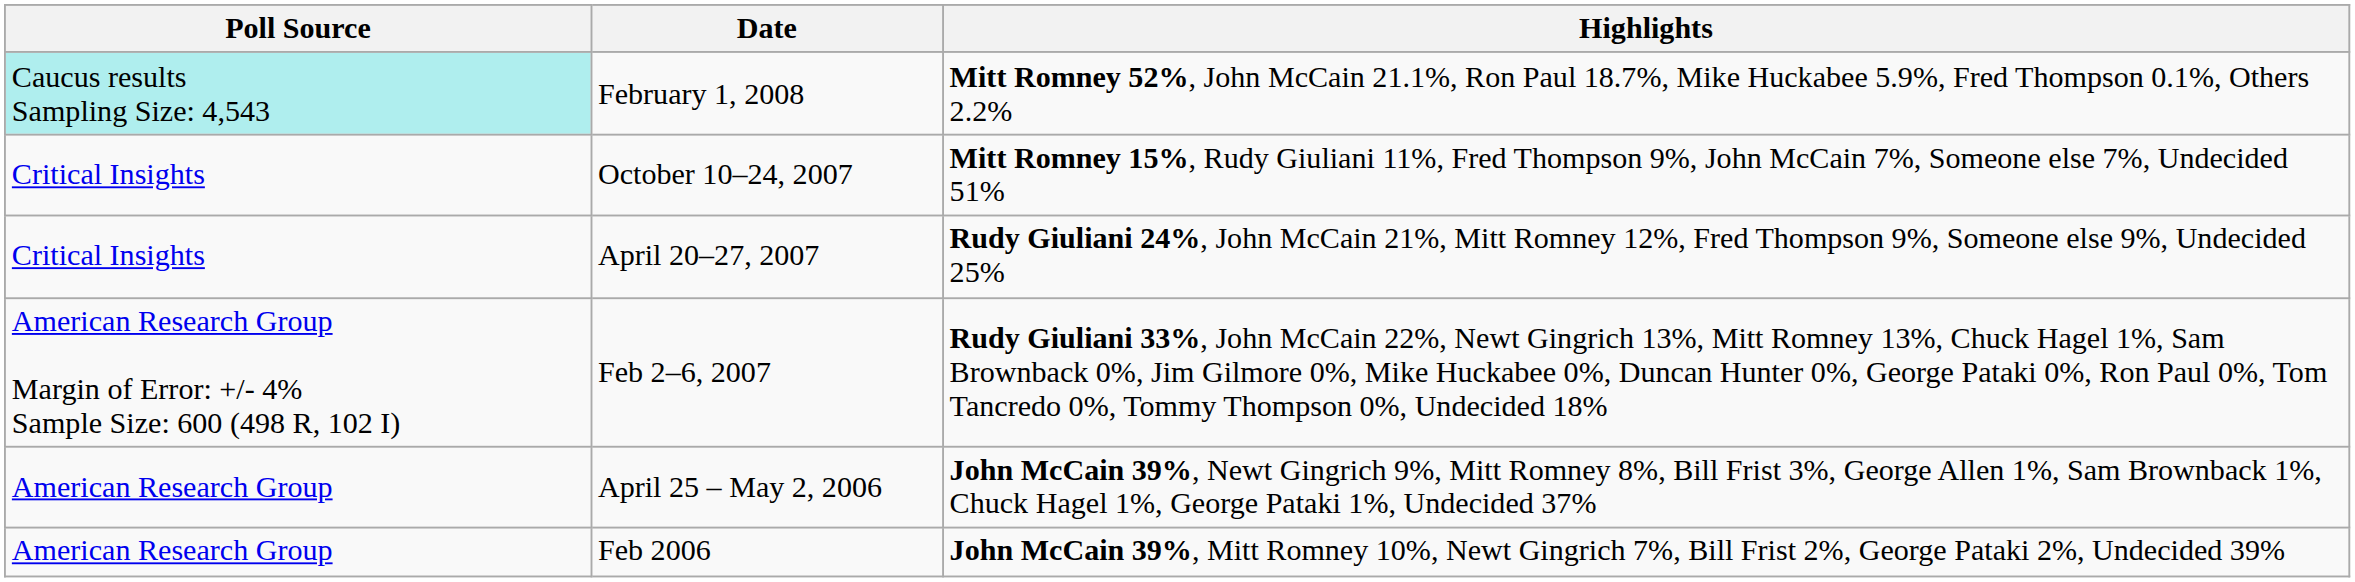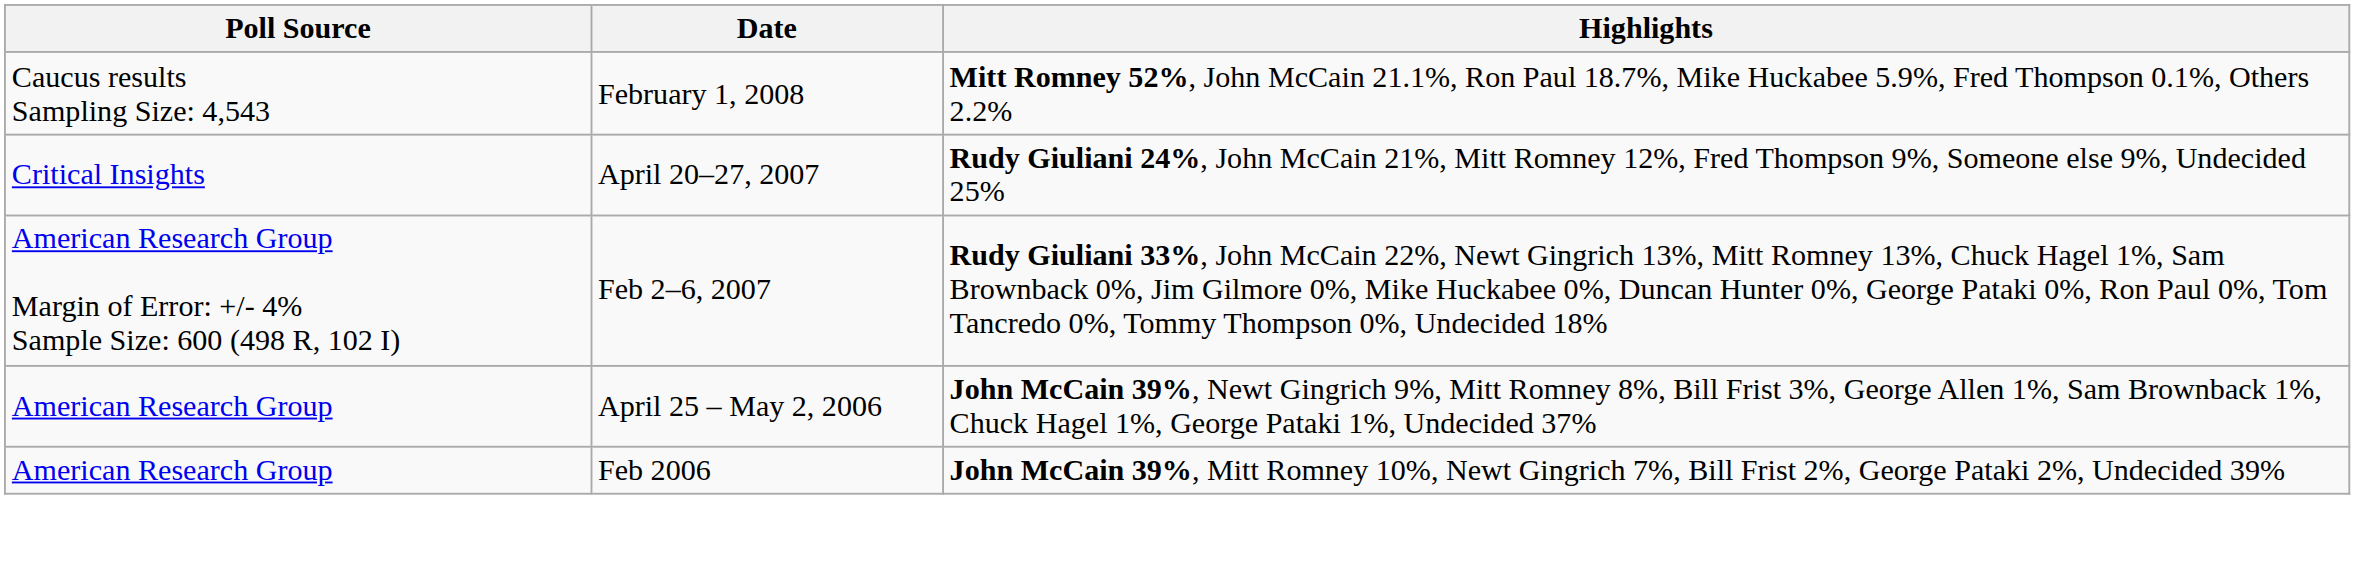(141, 92) paleturquoise background -> (141, 92) no background
- row: (725, 174)
